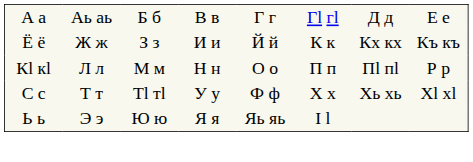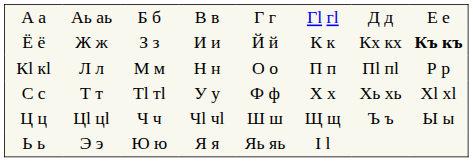(438, 42) normal -> (438, 42) bold
+ row: (34, 118)
